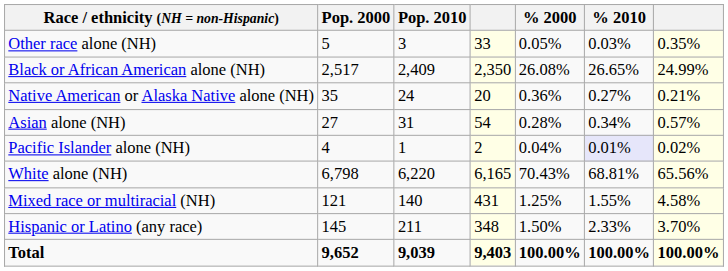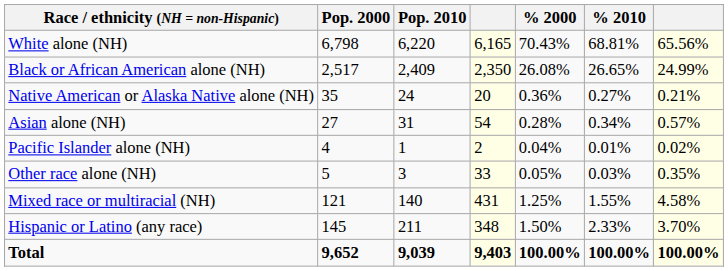rows swapped: (68, 174) <-> (82, 43)
(610, 148) lavender background -> (610, 148) no background
